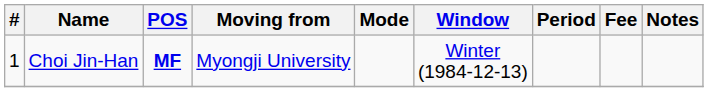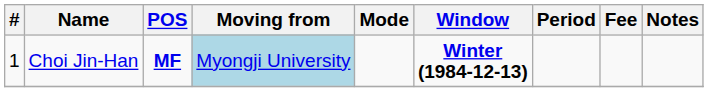(273, 61) no background -> (273, 61) lightblue background
(473, 61) normal -> (473, 61) bold
